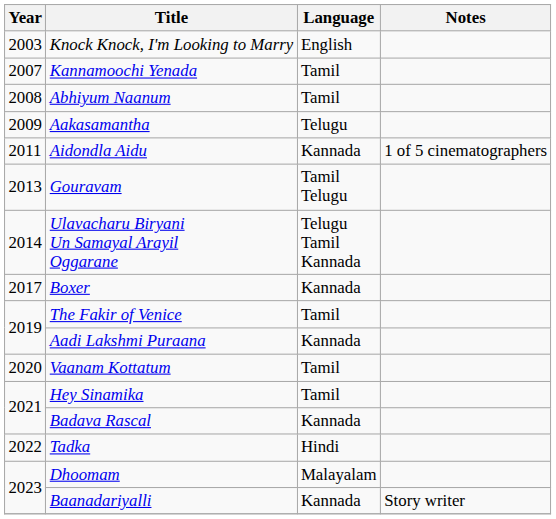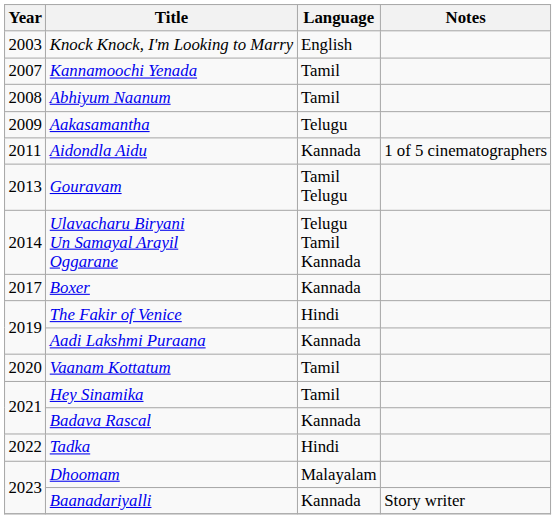(320, 314) Tamil -> (320, 314) Hindi
